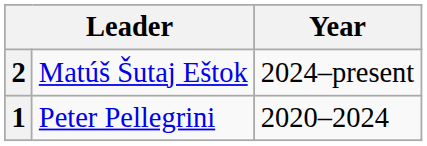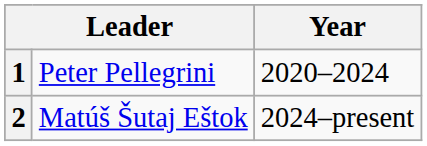rows swapped: (19, 117) <-> (19, 72)
